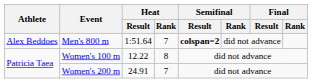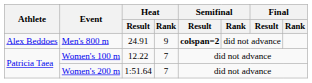(138, 41) 1:51.64 -> (138, 41) 24.91
(166, 41) 7 -> (166, 41) 9
(166, 56) 8 -> (166, 56) 7
(138, 71) 24.91 -> (138, 71) 1:51.64
